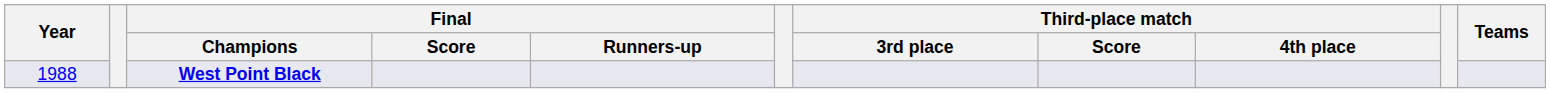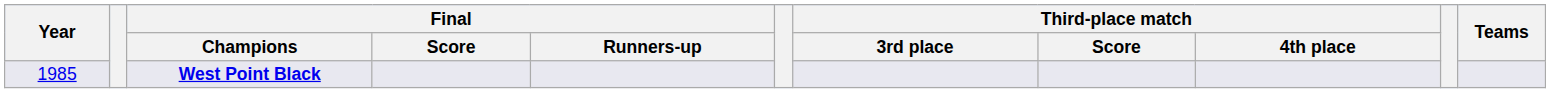(57, 74) 1988 -> (57, 74) 1985
